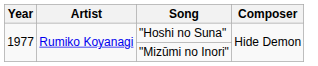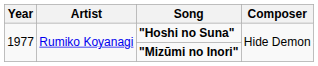(183, 33) normal -> (187, 33) bold
(184, 52) normal -> (189, 52) bold
